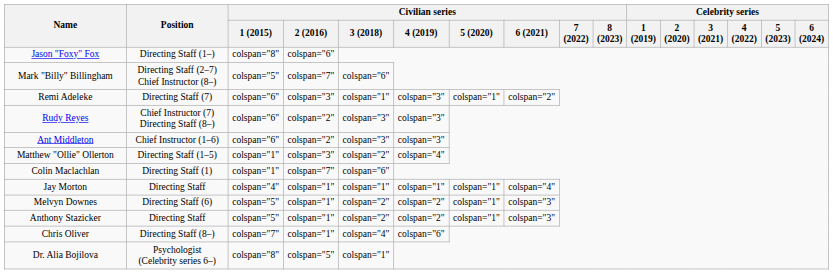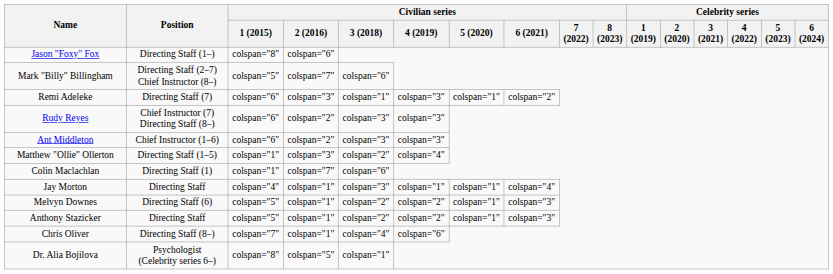(366, 187) colspan="1" -> (366, 187) colspan="3"
